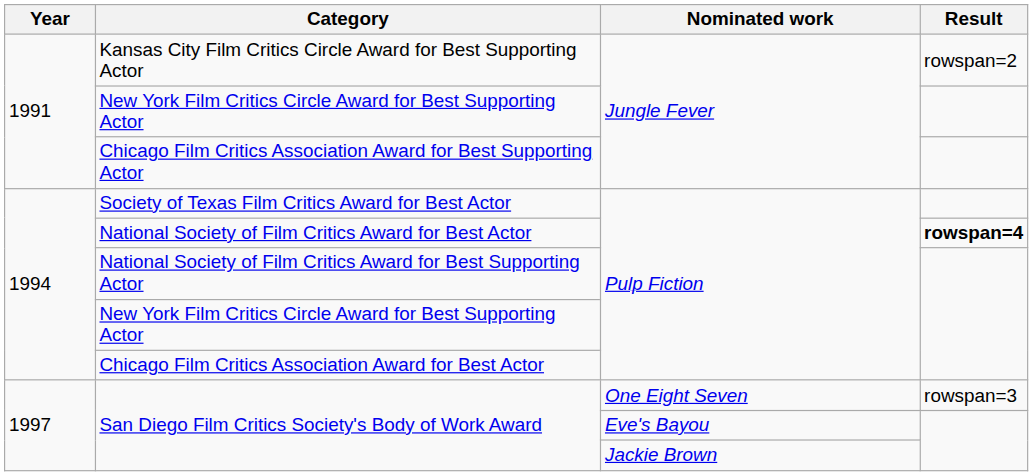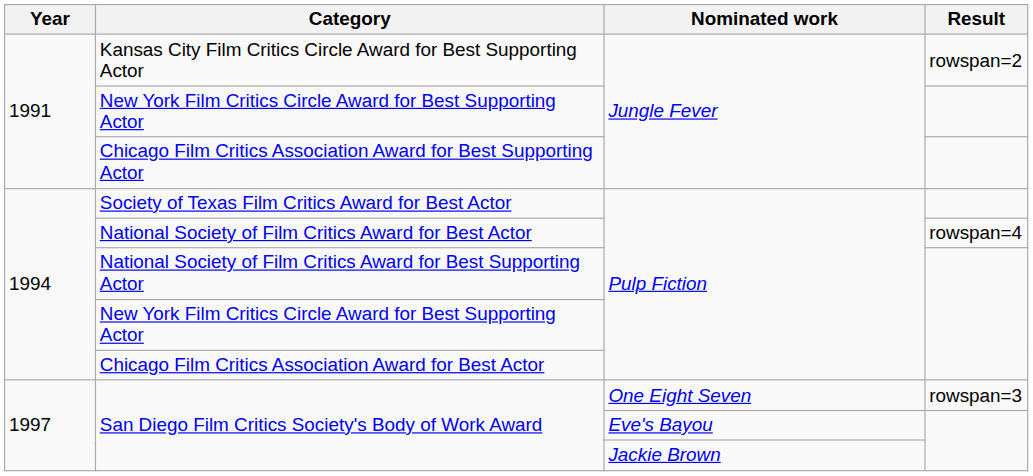(974, 232) bold -> (976, 232) normal
